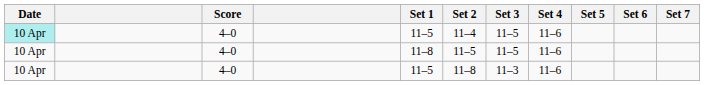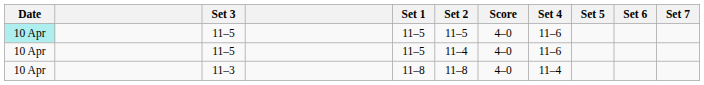columns swapped: (228, 14) <-> (507, 14)
(465, 33) 11–4 -> (456, 33) 11–5
(422, 52) 11–8 -> (413, 52) 11–5
(465, 52) 11–5 -> (456, 52) 11–4
(422, 71) 11–5 -> (413, 71) 11–8
(550, 71) 11–6 -> (550, 71) 11–4
